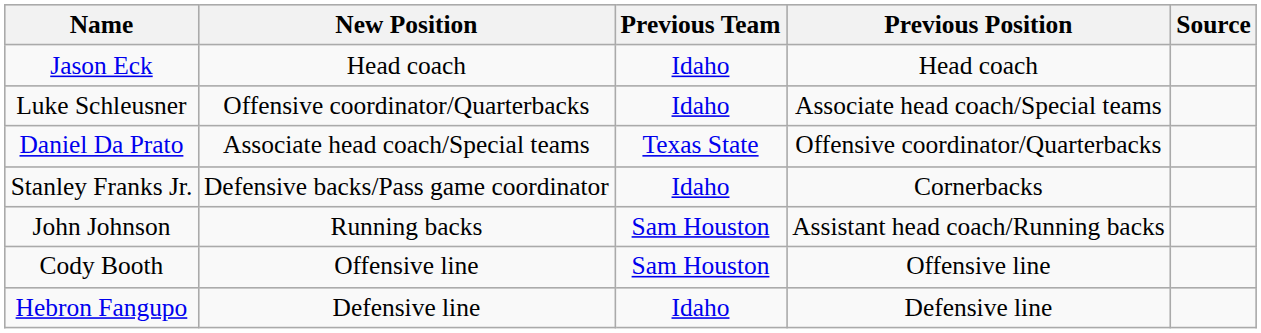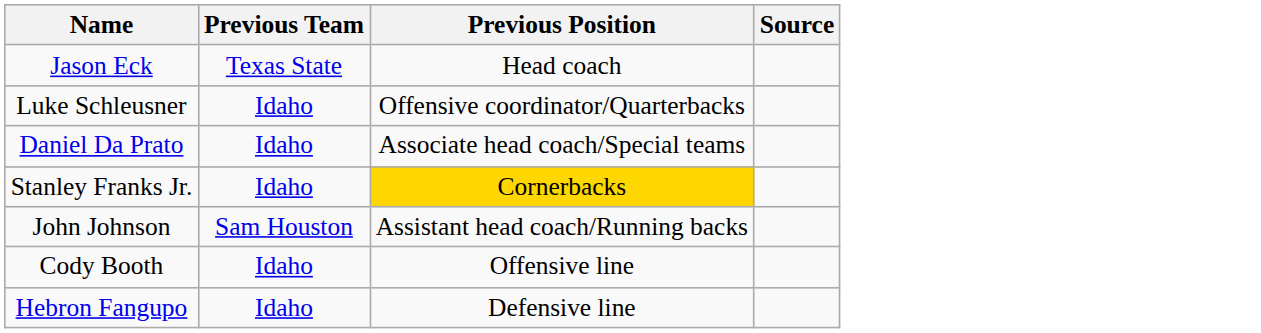- column: (406, 24)
(700, 65) Idaho -> (284, 65) Texas State
(978, 105) Associate head coach/Special teams -> (562, 105) Offensive coordinator/Quarterbacks
(701, 145) Texas State -> (284, 145) Idaho
(978, 145) Offensive coordinator/Quarterbacks -> (562, 145) Associate head coach/Special teams
(978, 186) no background -> (562, 186) gold background
(701, 266) Sam Houston -> (284, 266) Idaho
